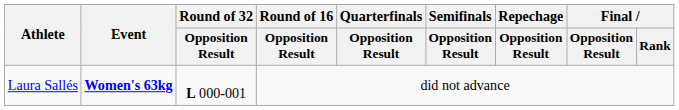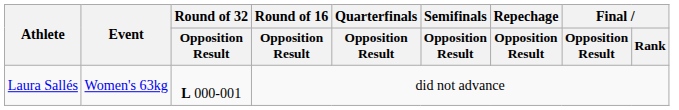(129, 85) bold -> (126, 85) normal
